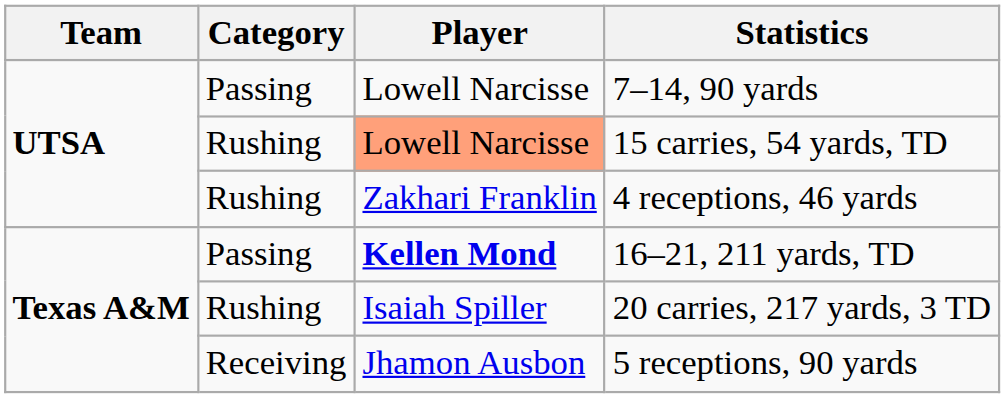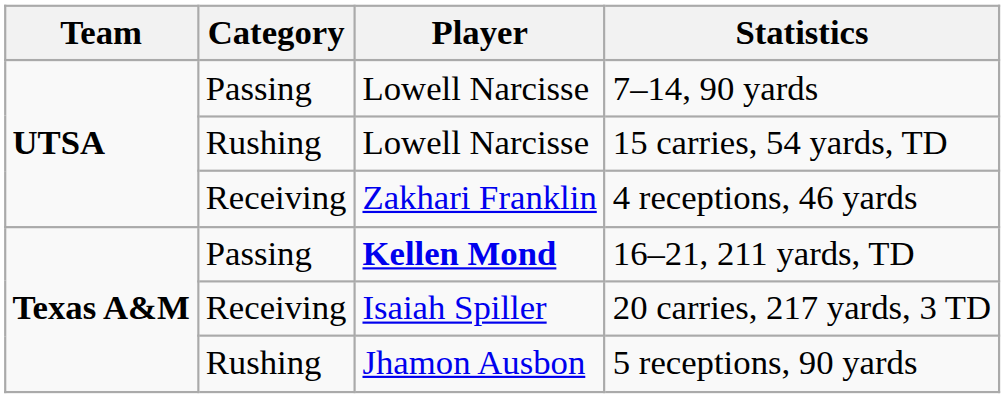(476, 142) lightsalmon background -> (476, 142) no background
(264, 197) Rushing -> (276, 197) Receiving
(264, 308) Rushing -> (276, 308) Receiving
(276, 363) Receiving -> (264, 363) Rushing
